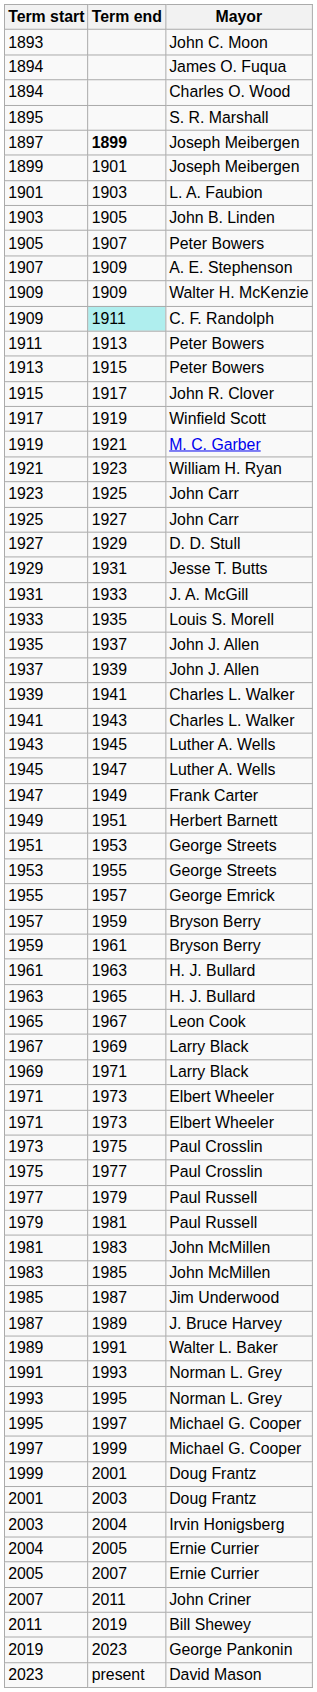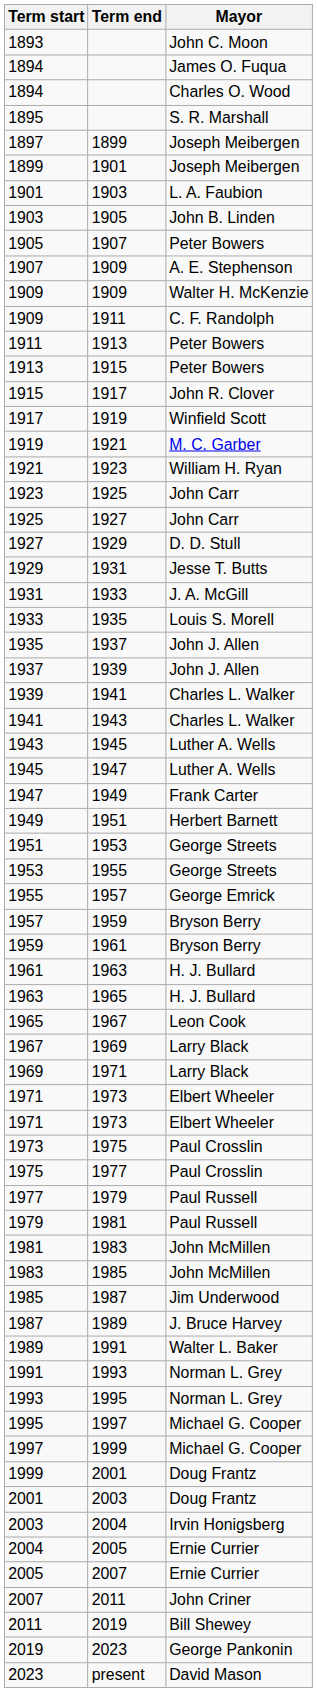(109, 142) bold -> (109, 142) normal
(109, 318) paleturquoise background -> (109, 318) no background
